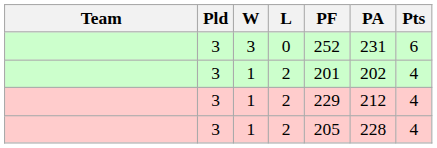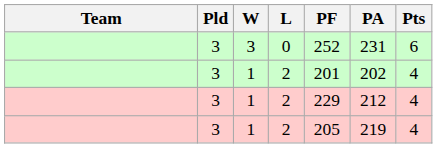(373, 128) 228 -> (373, 128) 219
